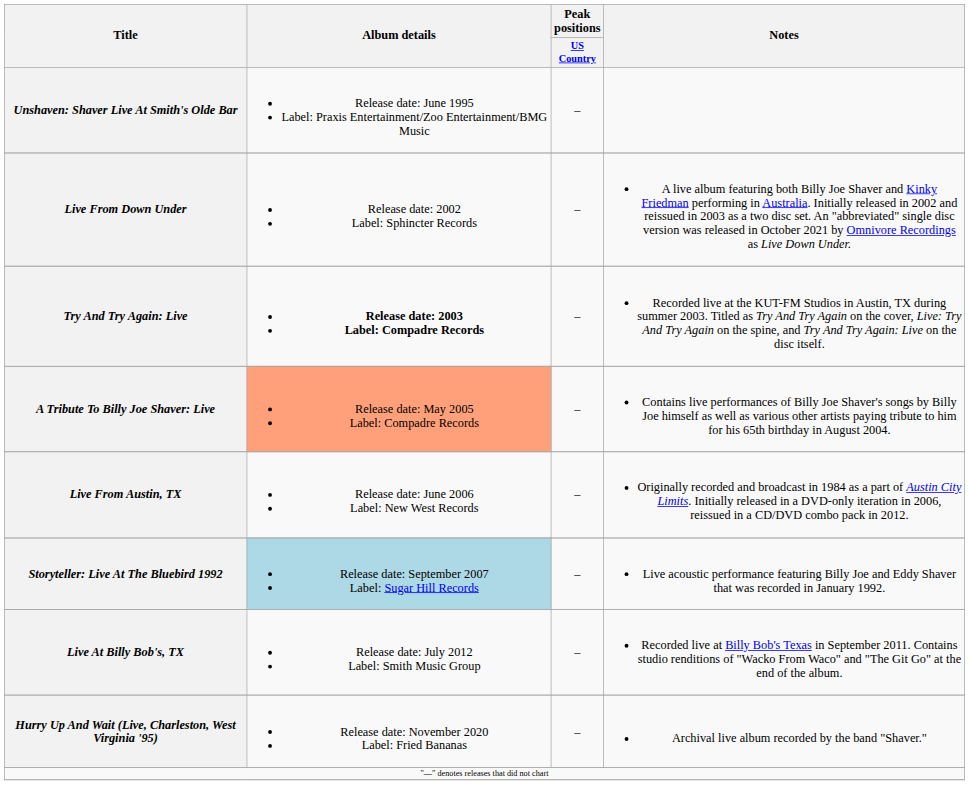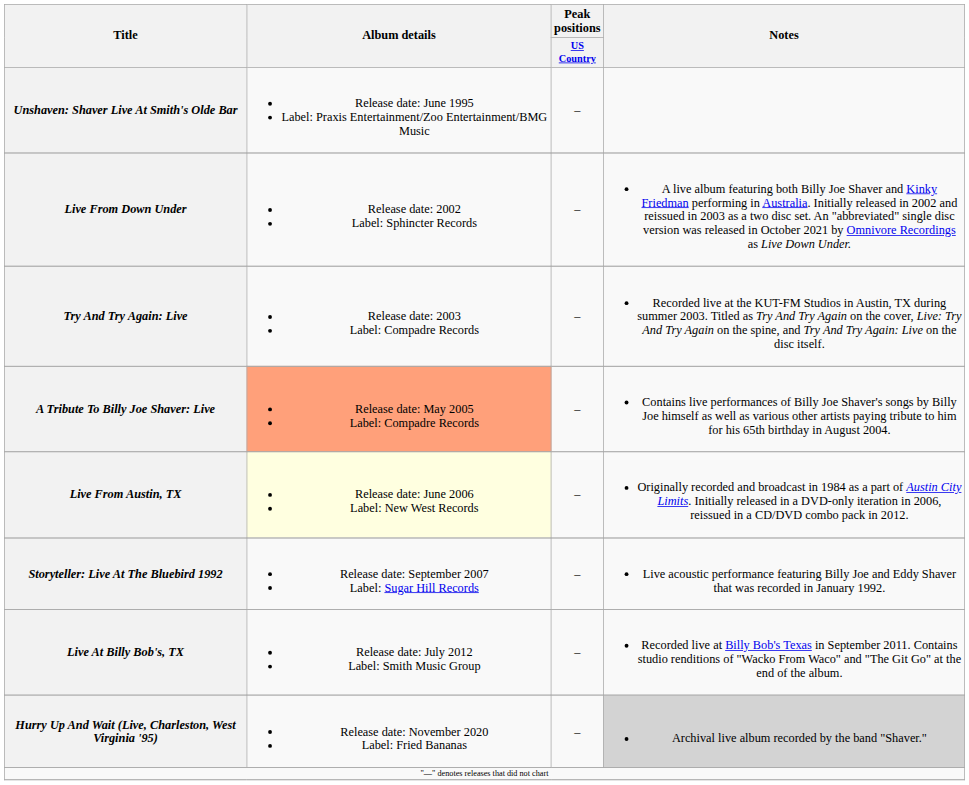(399, 323) bold -> (399, 323) normal
(399, 502) no background -> (399, 502) lightyellow background
(399, 581) lightblue background -> (399, 581) no background
(784, 738) no background -> (784, 738) lightgrey background
